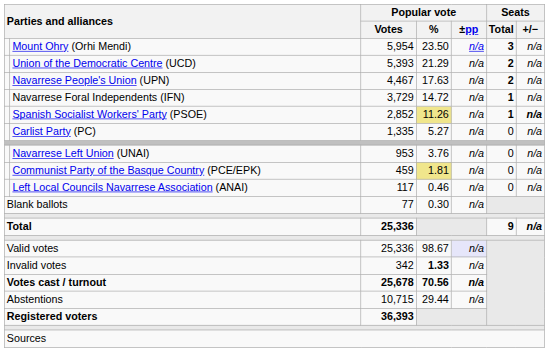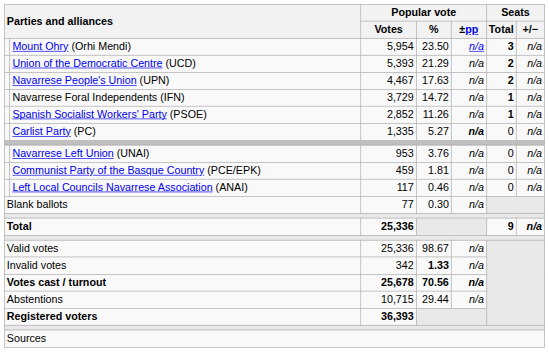(436, 115) khaki background -> (436, 115) no background
(534, 115) bold -> (535, 115) normal
(476, 132) normal -> (476, 132) bold
(438, 170) khaki background -> (438, 170) no background
(476, 248) lavender background -> (476, 248) no background
